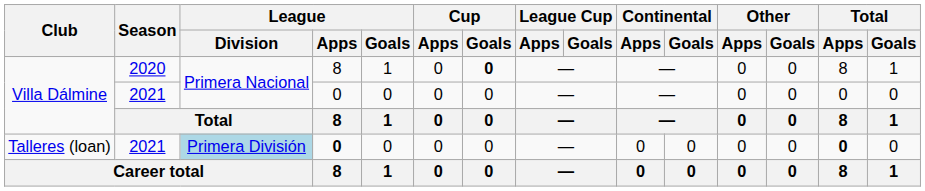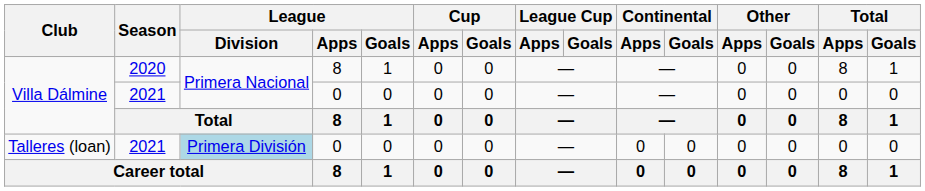(489, 69) bold -> (489, 69) normal
(337, 146) bold -> (337, 146) normal
(843, 146) bold -> (843, 146) normal
